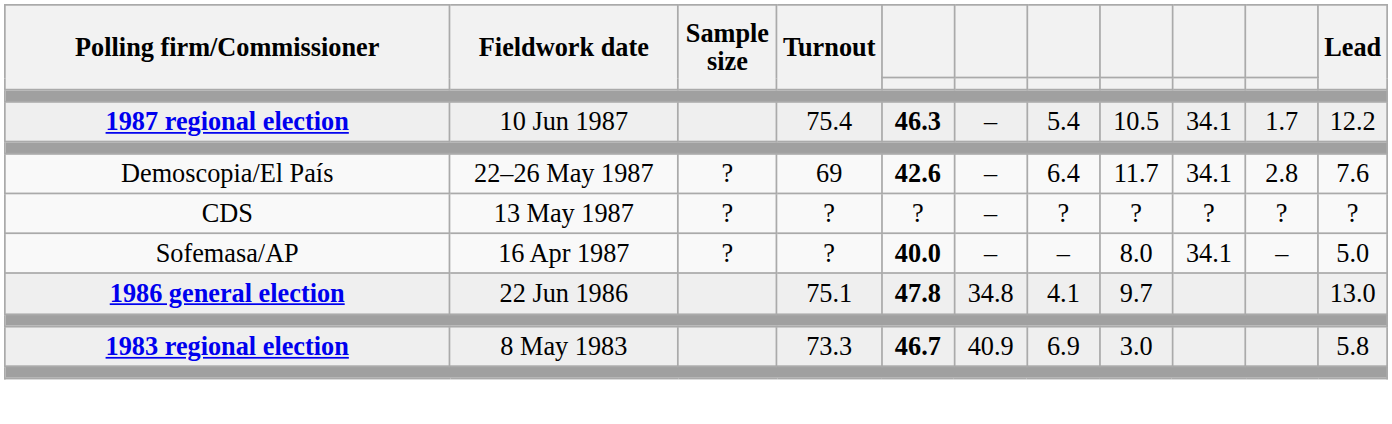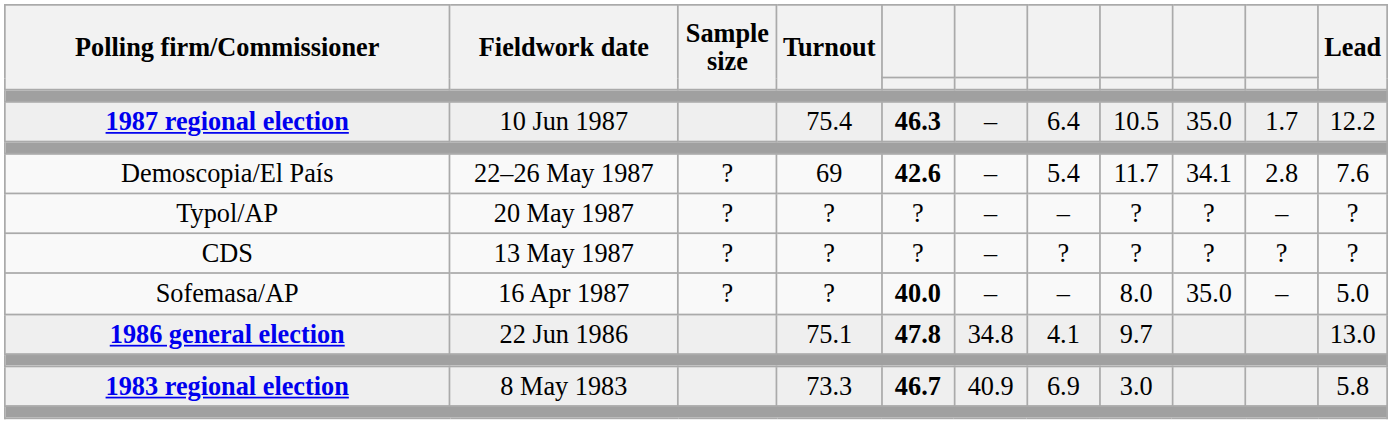(1063, 121) 5.4 -> (1063, 121) 6.4
(1209, 121) 34.1 -> (1209, 121) 35.0
(1063, 173) 6.4 -> (1063, 173) 5.4
+ row: (227, 213)
(1209, 253) 34.1 -> (1209, 293) 35.0
